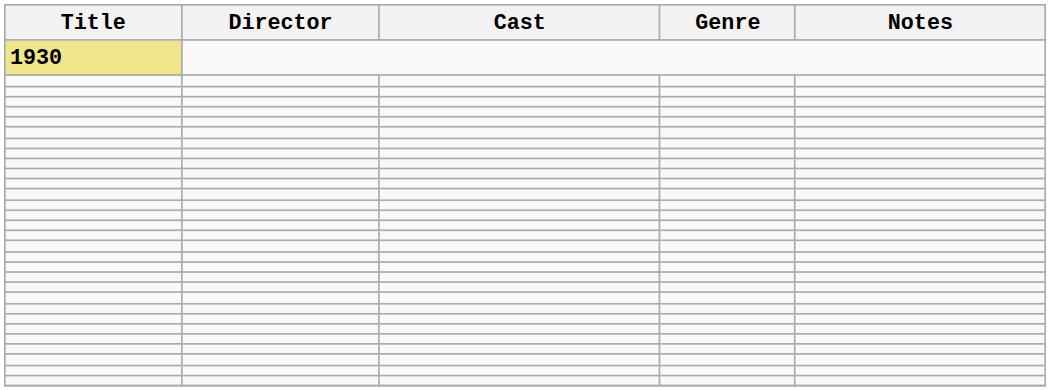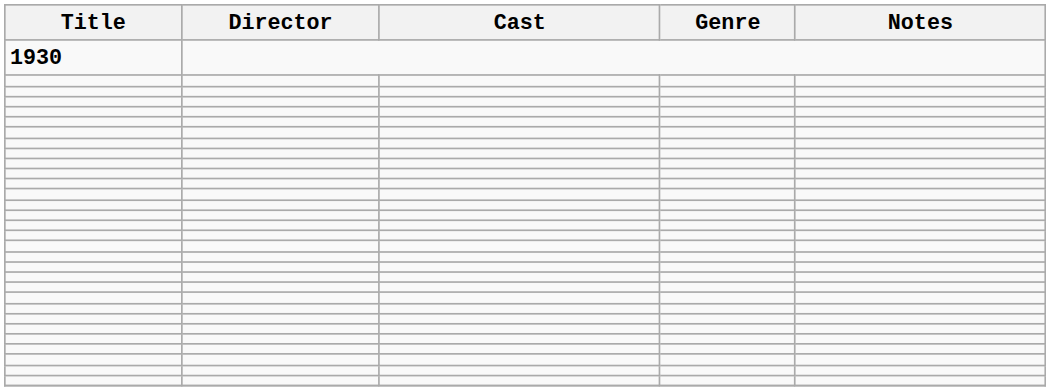(36, 58) khaki background -> (36, 58) no background
